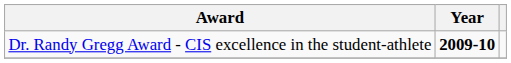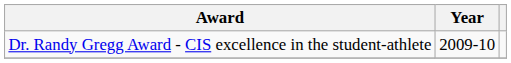(467, 44) bold -> (467, 44) normal
